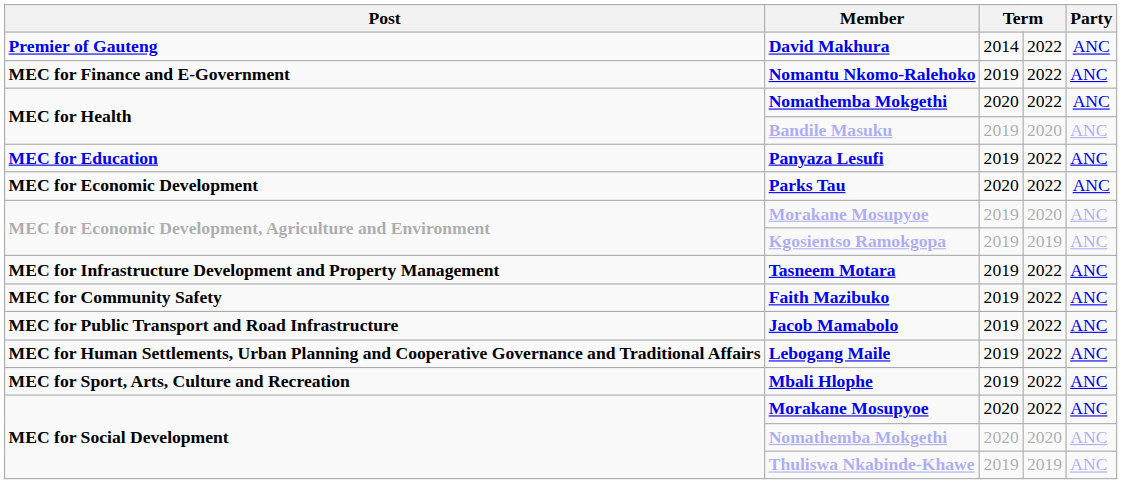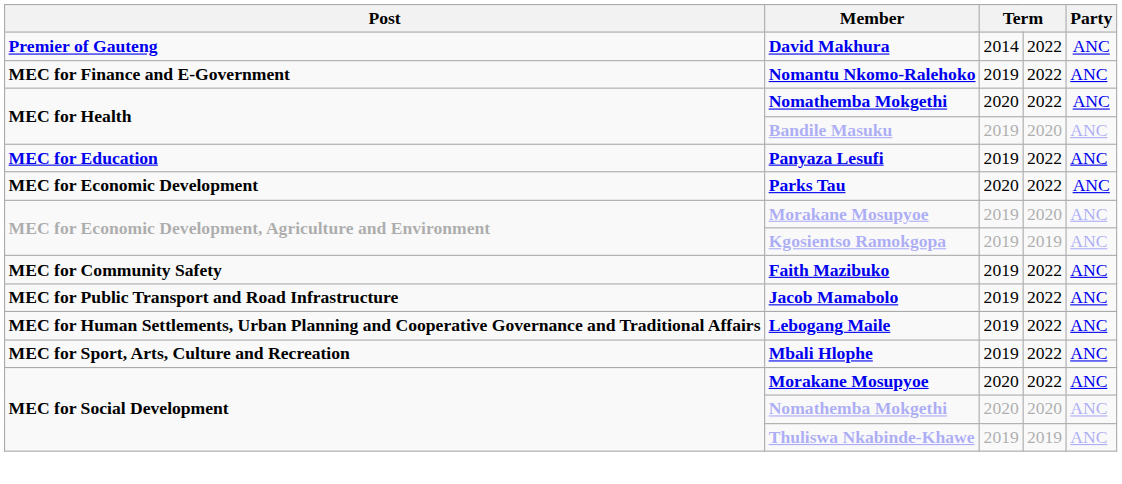- row: (254, 269)
